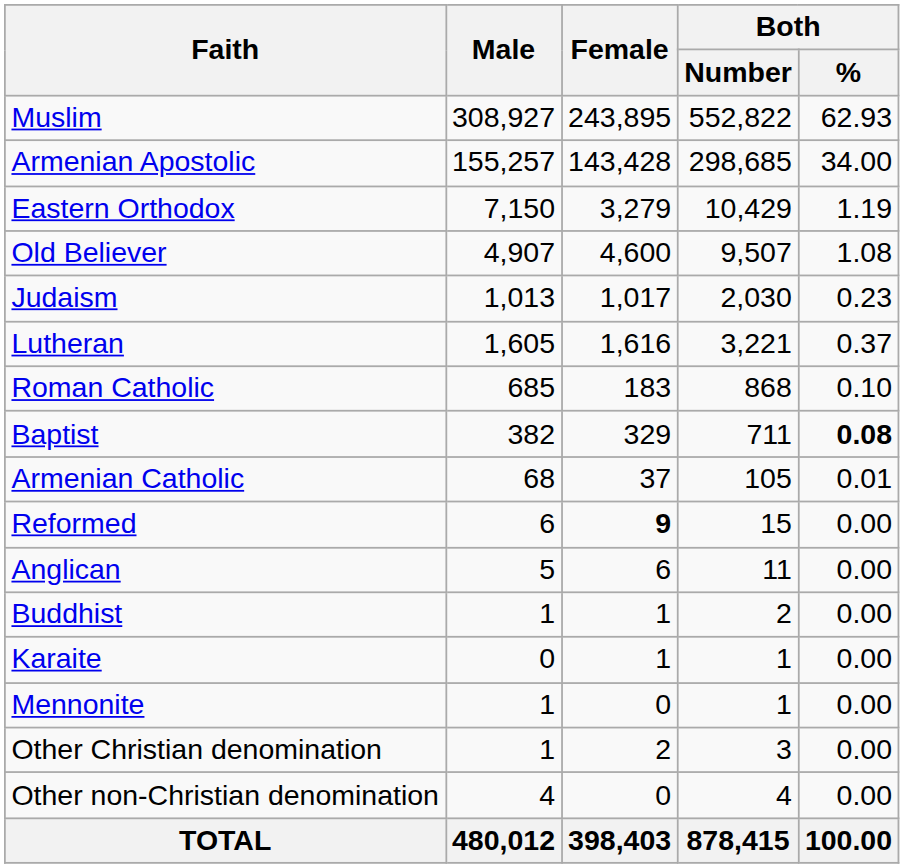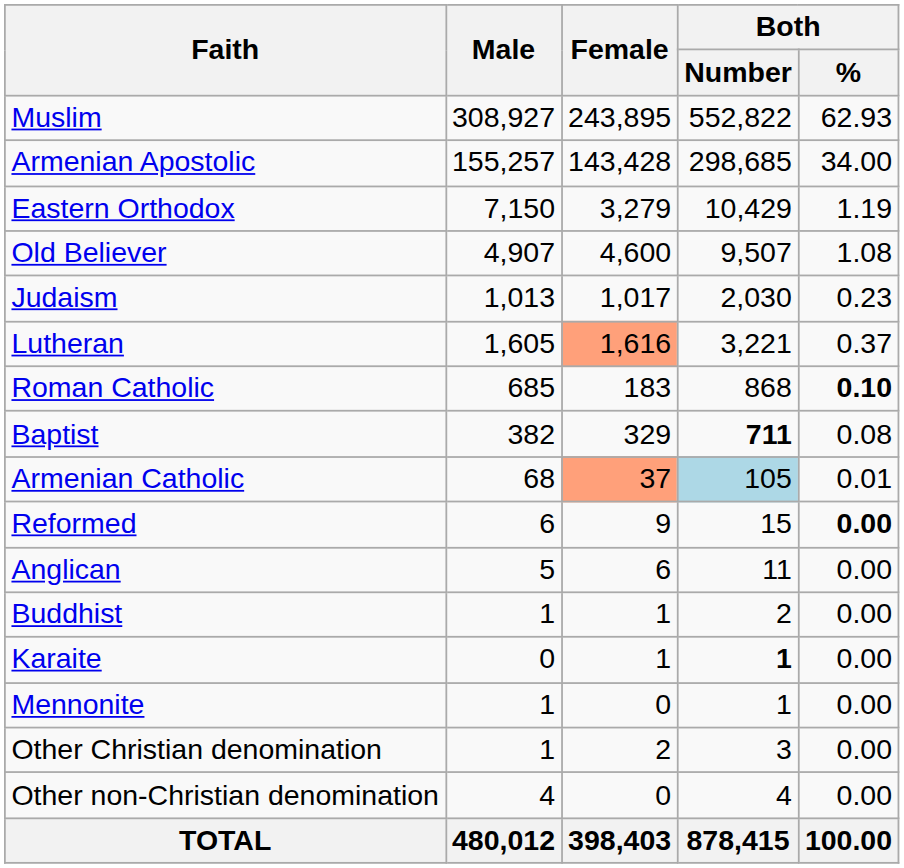(635, 343) no background -> (635, 343) lightsalmon background
(864, 388) normal -> (864, 388) bold
(769, 433) normal -> (769, 433) bold
(864, 433) bold -> (864, 433) normal
(655, 478) no background -> (655, 478) lightsalmon background
(768, 478) no background -> (768, 478) lightblue background
(663, 523) bold -> (663, 523) normal
(864, 523) normal -> (864, 523) bold
(784, 659) normal -> (784, 659) bold
